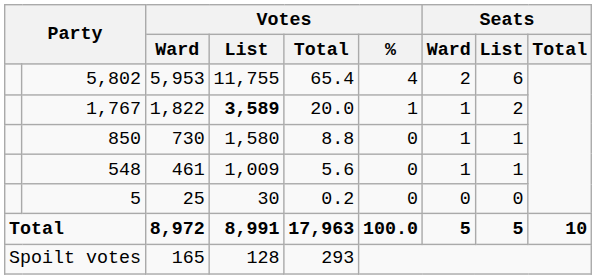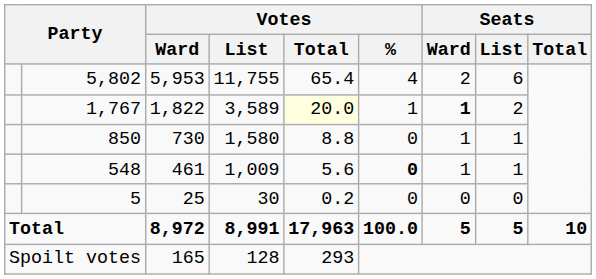(252, 109) bold -> (252, 109) normal
(332, 109) no background -> (332, 109) lightyellow background
(465, 109) normal -> (465, 109) bold
(413, 169) normal -> (413, 169) bold
